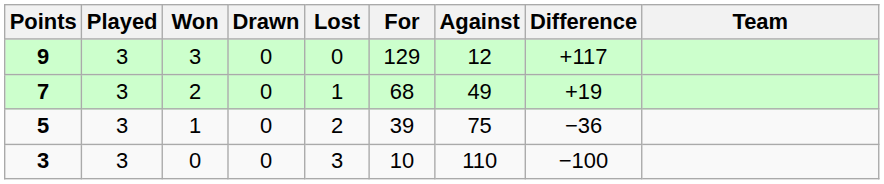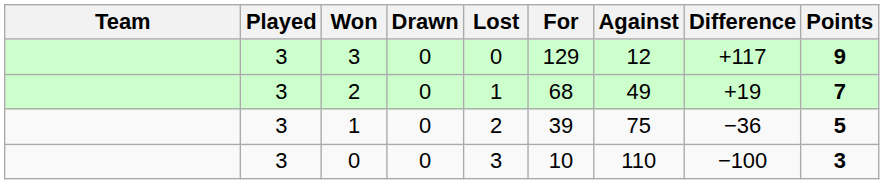columns swapped: (760, 21) <-> (43, 21)
